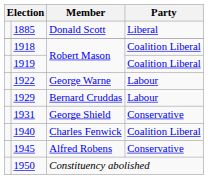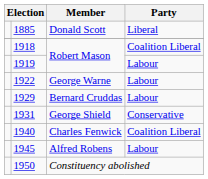(164, 64) Coalition Liberal -> (143, 64) Labour
(155, 149) Conservative -> (143, 149) Labour
